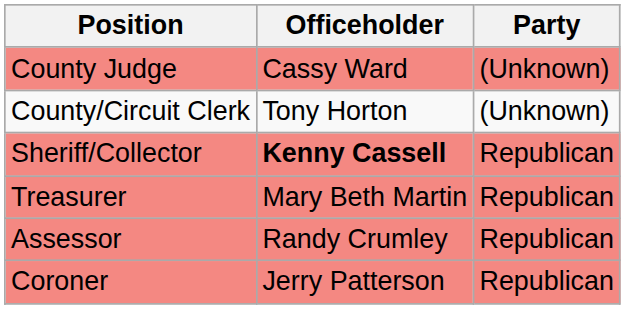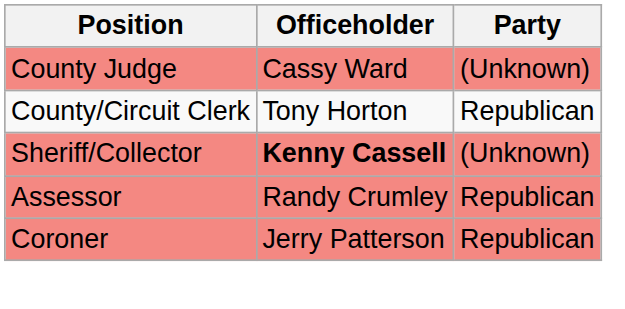(544, 111) (Unknown) -> (527, 111) Republican
(547, 153) Republican -> (525, 153) (Unknown)
- row: (69, 196)
